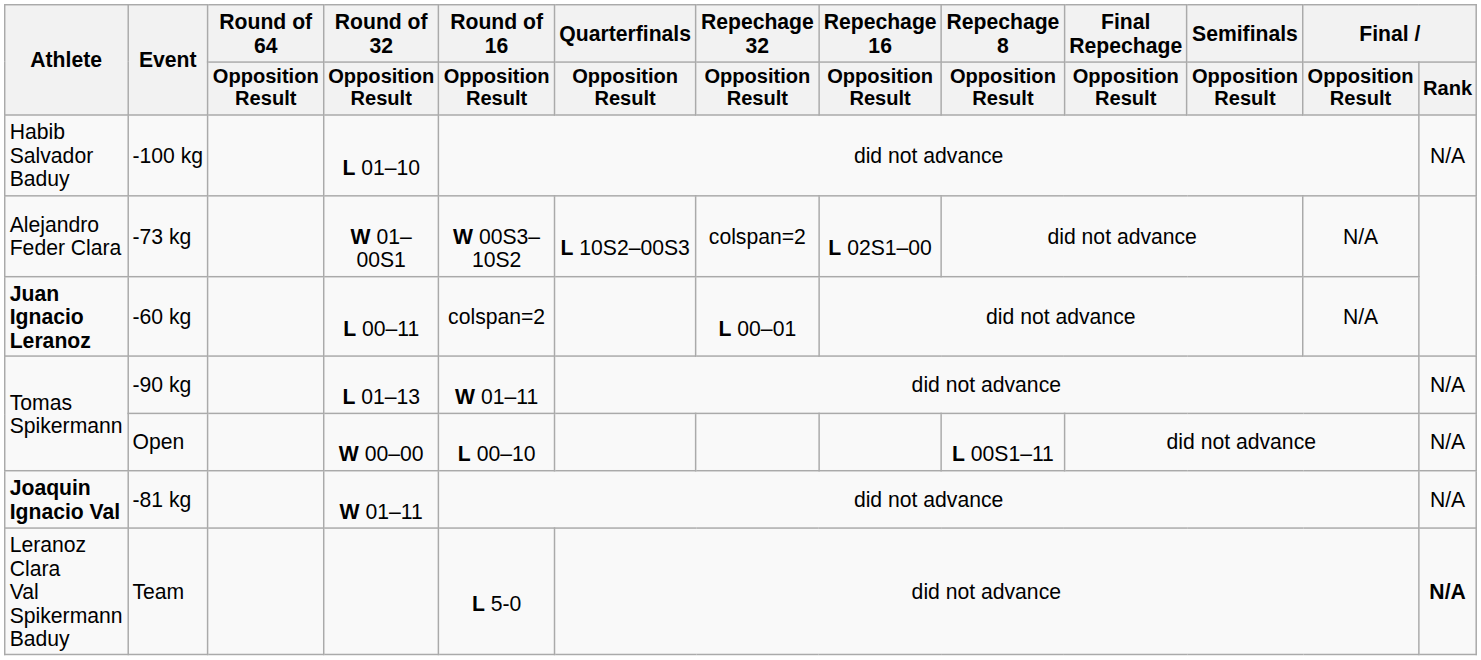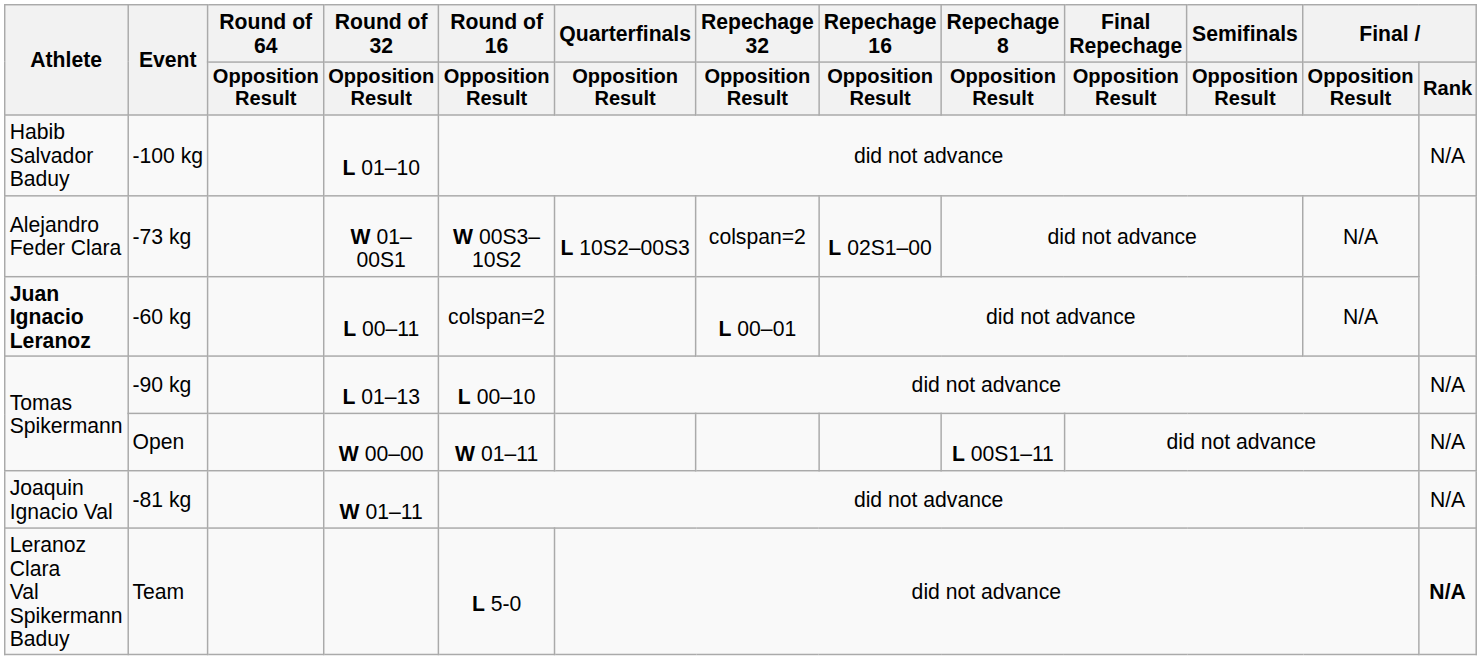(497, 397) W 01–11 -> (497, 397) L 00–10
(497, 454) L 00–10 -> (497, 454) W 01–11
(65, 500) bold -> (61, 500) normal
